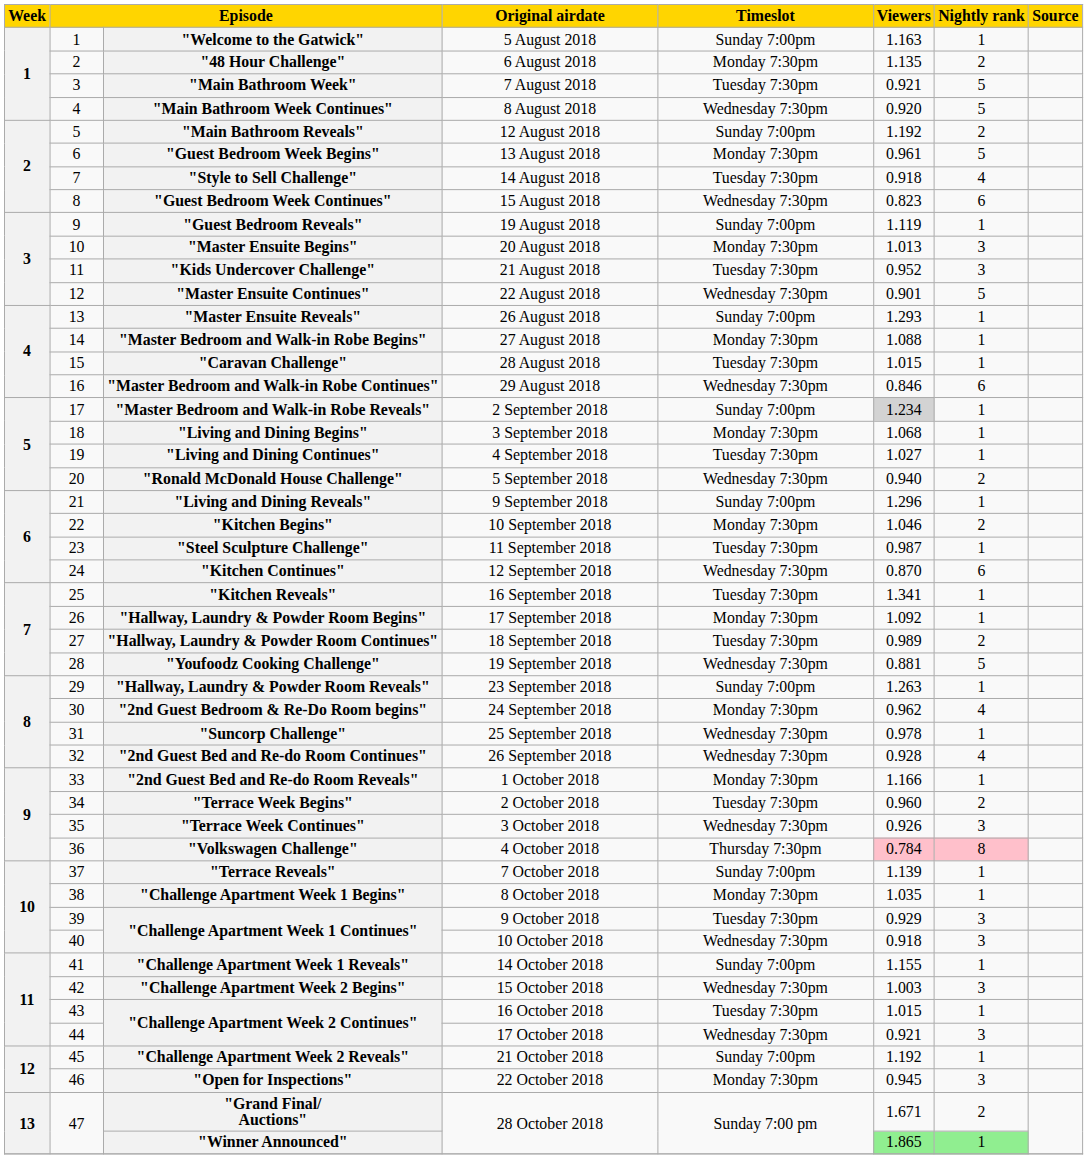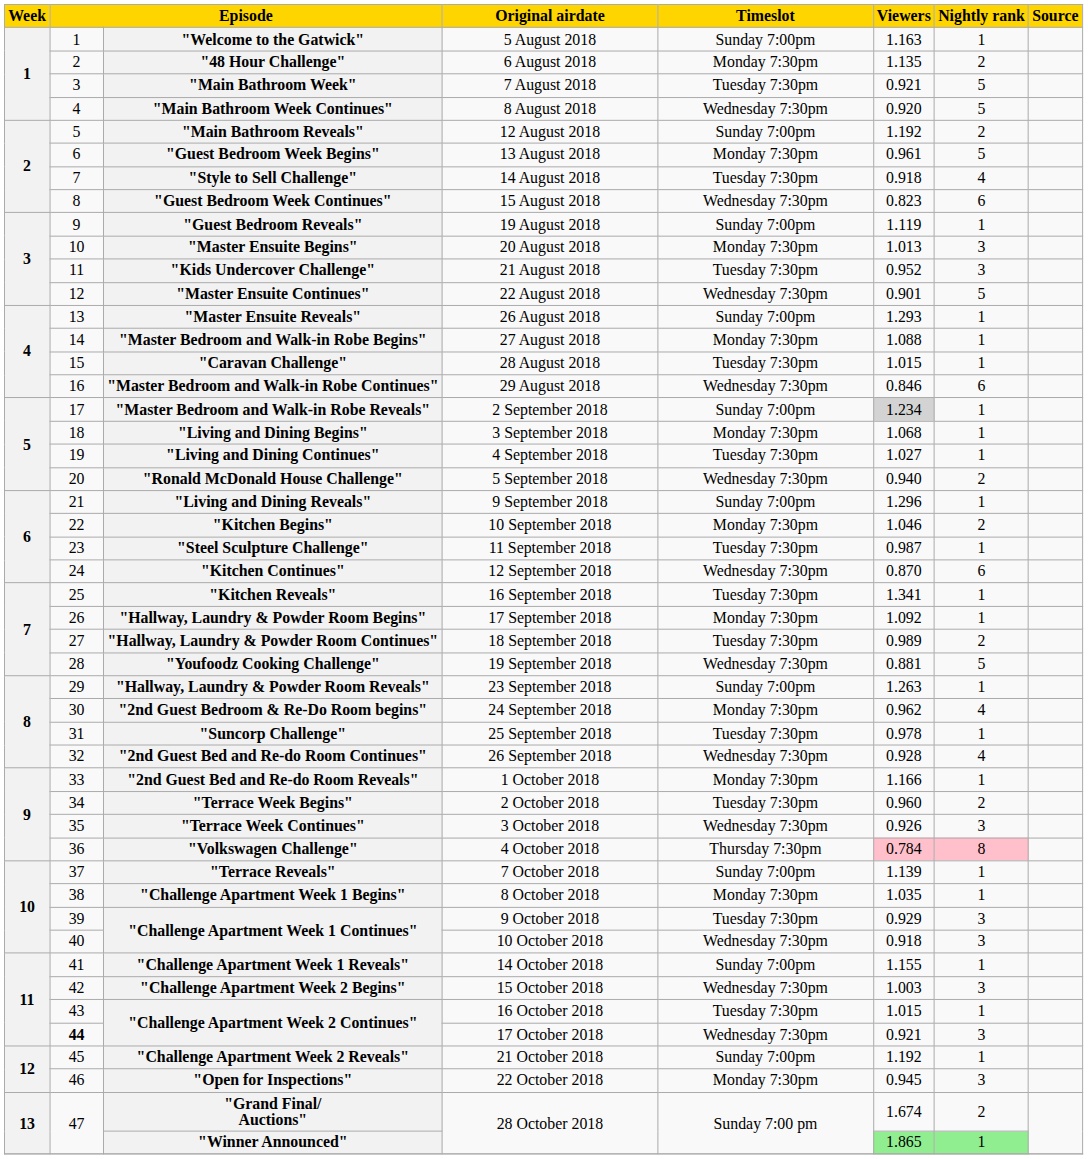(765, 733) Wednesday 7:30pm -> (765, 733) Tuesday 7:30pm
(77, 1034) normal -> (77, 1034) bold
(904, 1111) 1.671 -> (904, 1111) 1.674
